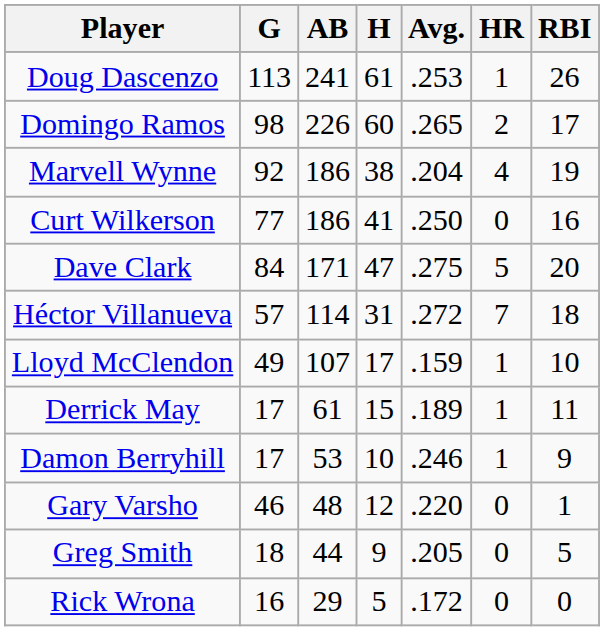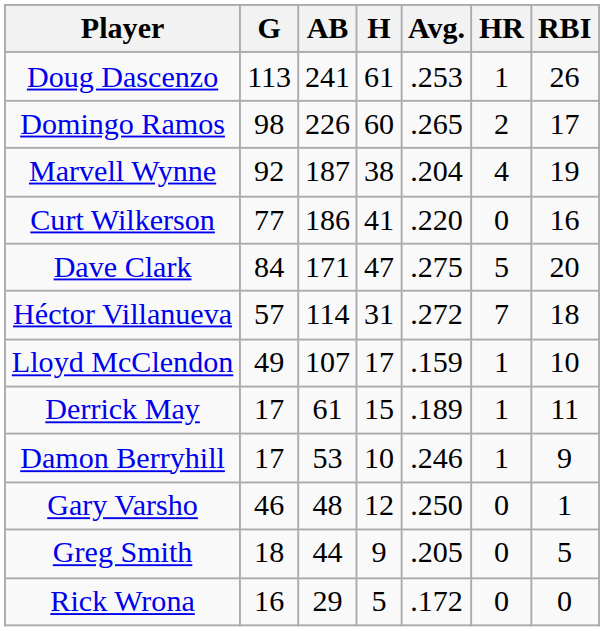(328, 171) 186 -> (328, 171) 187
(436, 219) .250 -> (436, 219) .220
(436, 505) .220 -> (436, 505) .250
